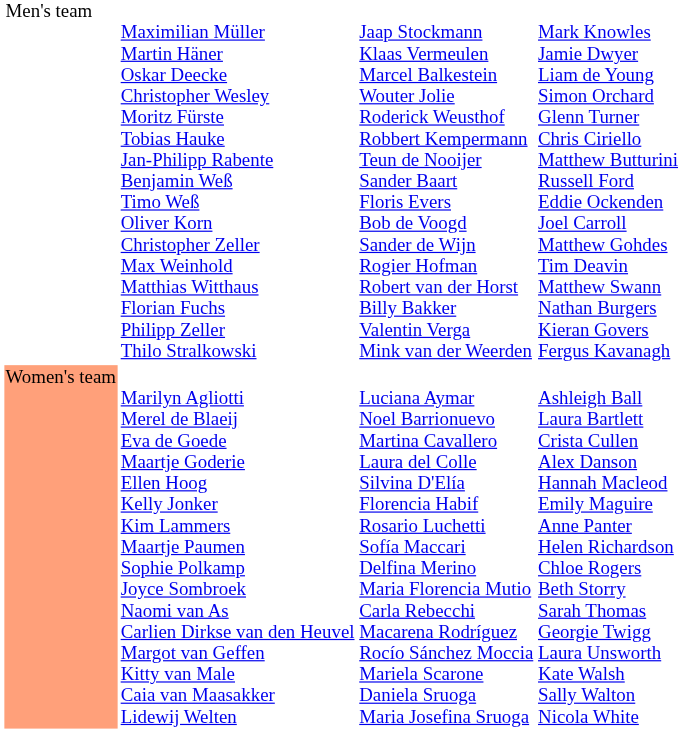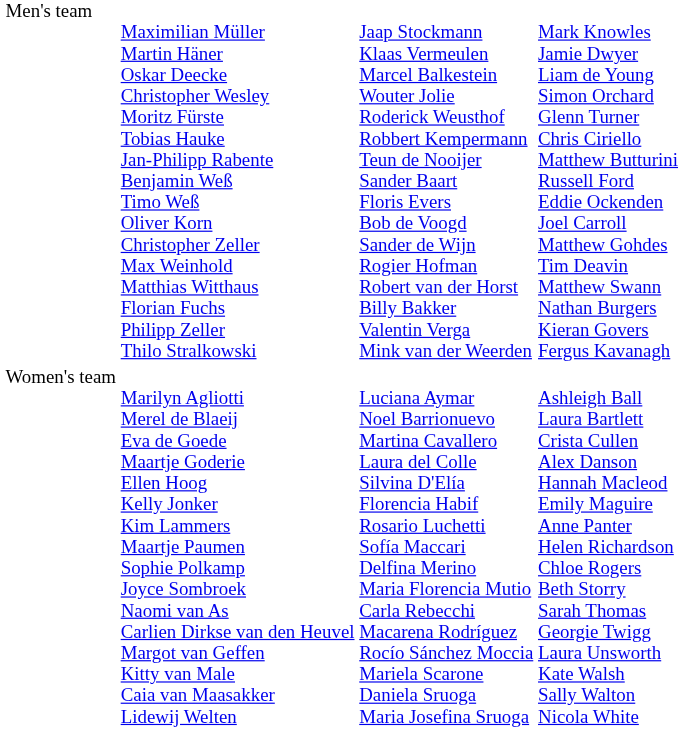(61, 376) lightsalmon background -> (61, 376) no background
